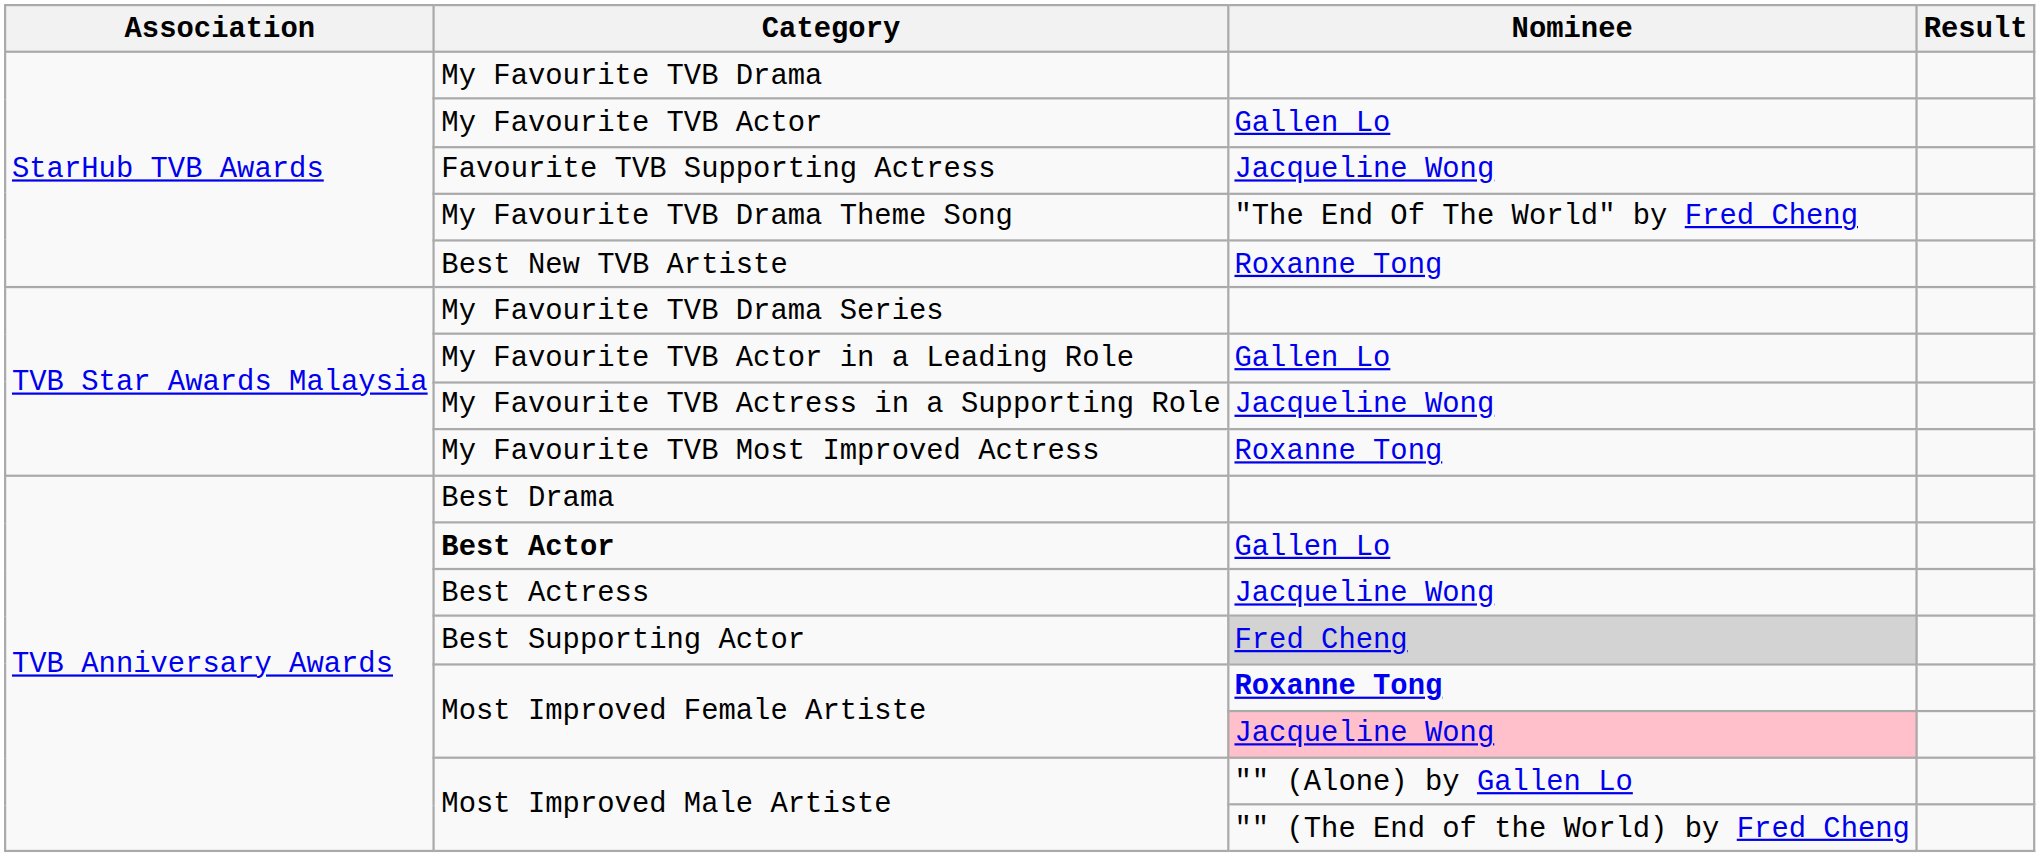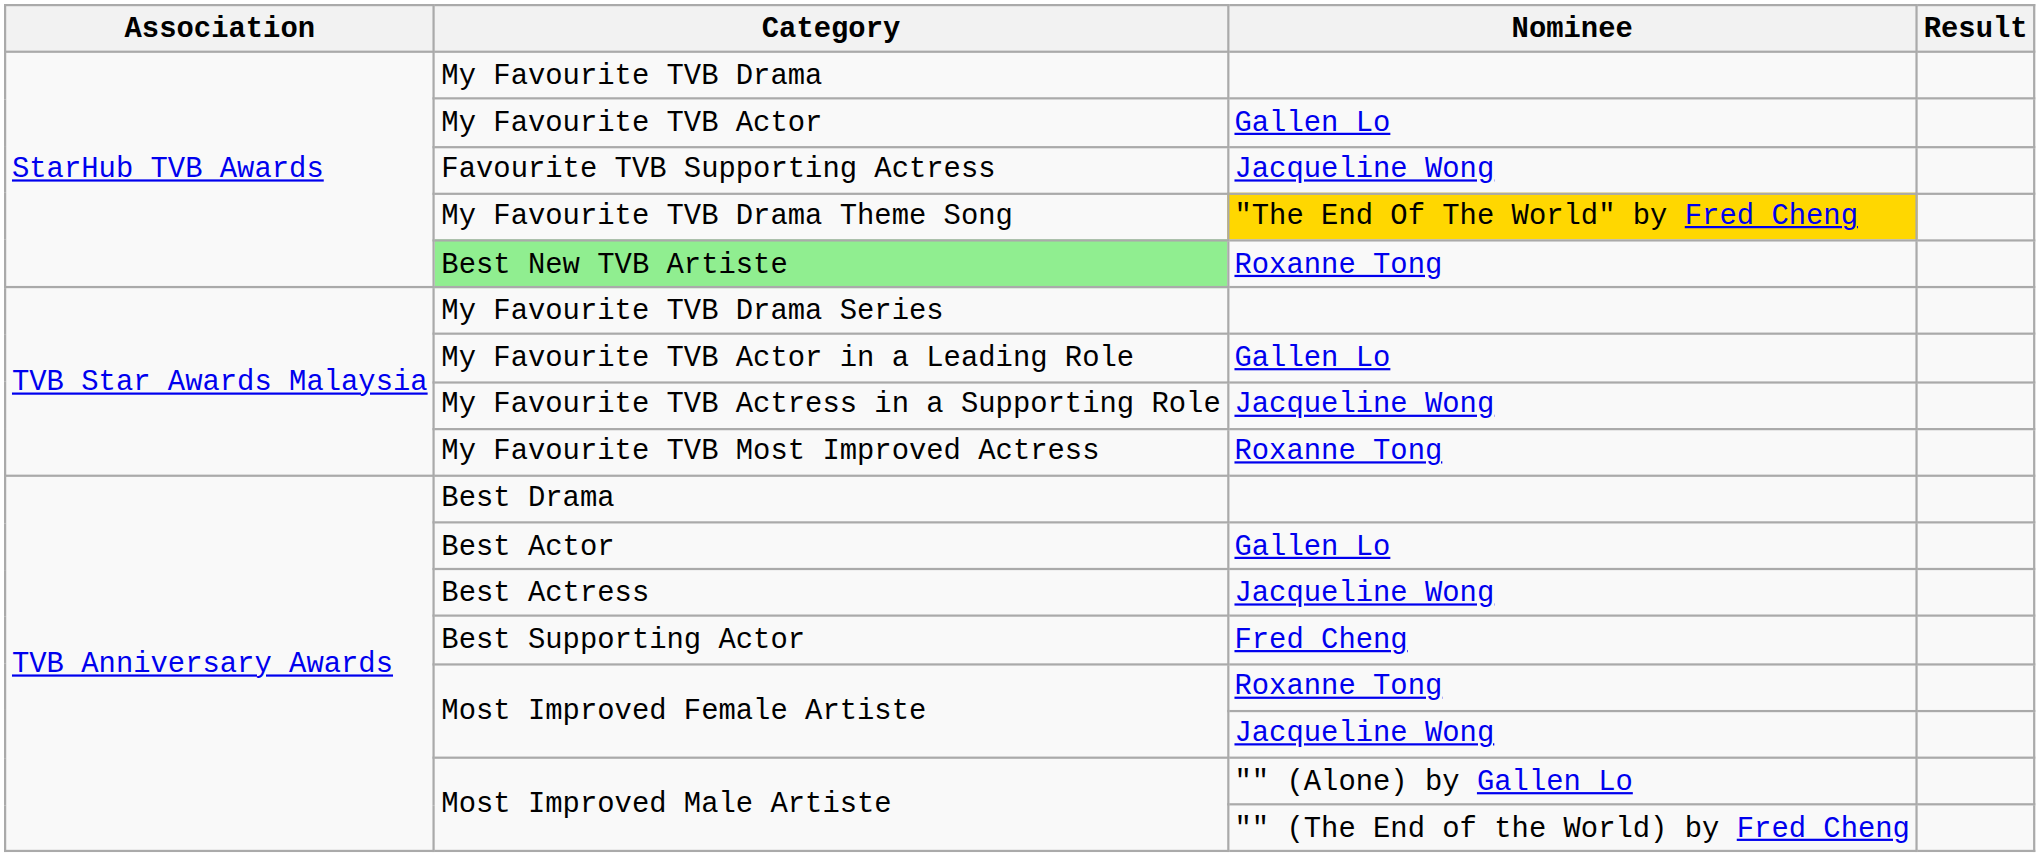(1546, 217) no background -> (1546, 217) gold background
(615, 264) no background -> (615, 264) lightgreen background
(528, 546) bold -> (528, 546) normal
(1321, 640) lightgrey background -> (1321, 640) no background
(1338, 687) bold -> (1338, 687) normal
(1364, 734) pink background -> (1364, 734) no background
